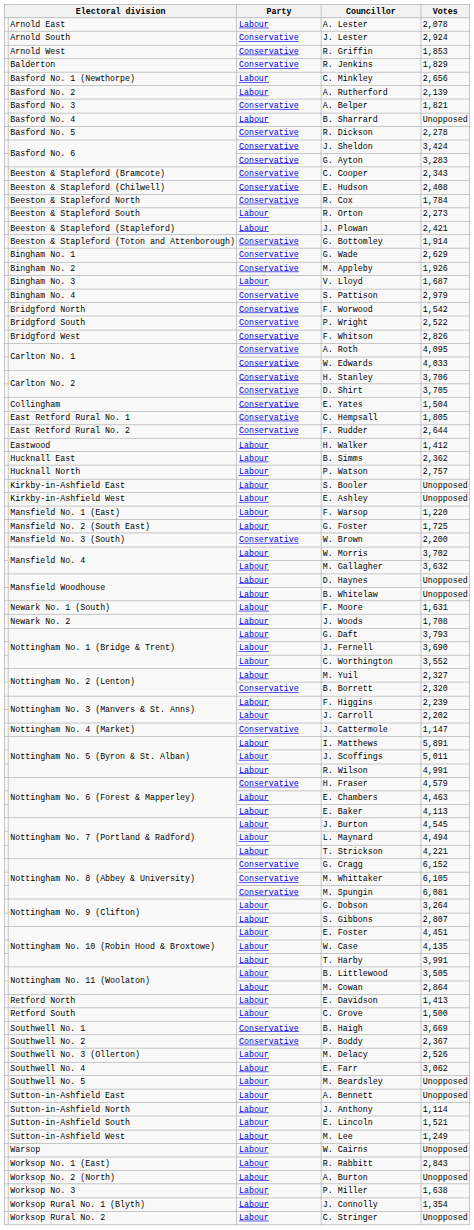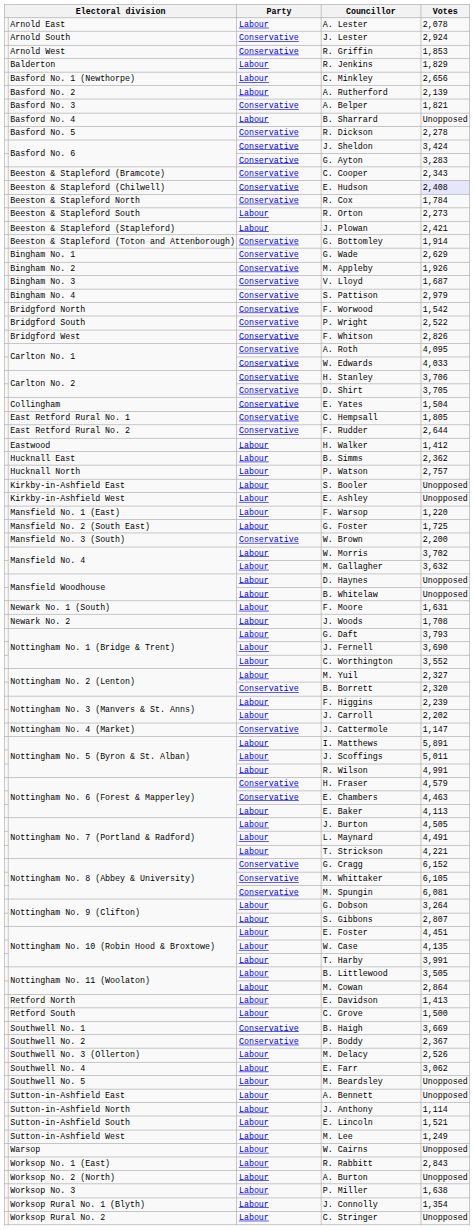(269, 65) Conservative -> (254, 65) Labour
(435, 187) no background -> (435, 187) lavender background
(254, 282) Labour -> (269, 282) Conservative
(254, 798) Labour -> (269, 798) Conservative
(435, 825) 4,545 -> (435, 825) 4,505
(435, 838) 4,494 -> (435, 838) 4,491
